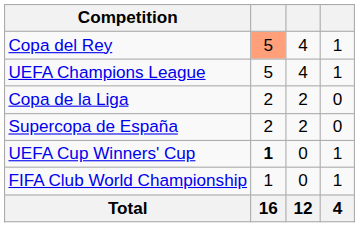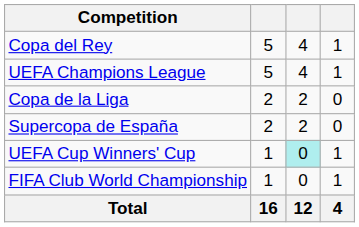(268, 45) lightsalmon background -> (268, 45) no background
(268, 153) bold -> (268, 153) normal
(303, 153) no background -> (303, 153) paleturquoise background
